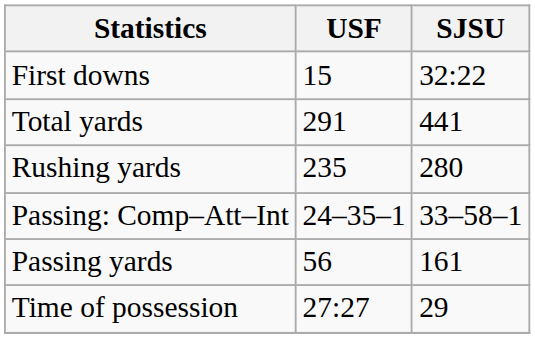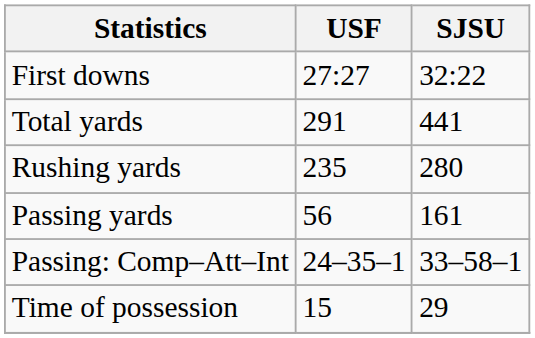(317, 74) 15 -> (336, 74) 27:27
rows swapped: (92, 261) <-> (150, 215)
(336, 308) 27:27 -> (317, 308) 15
